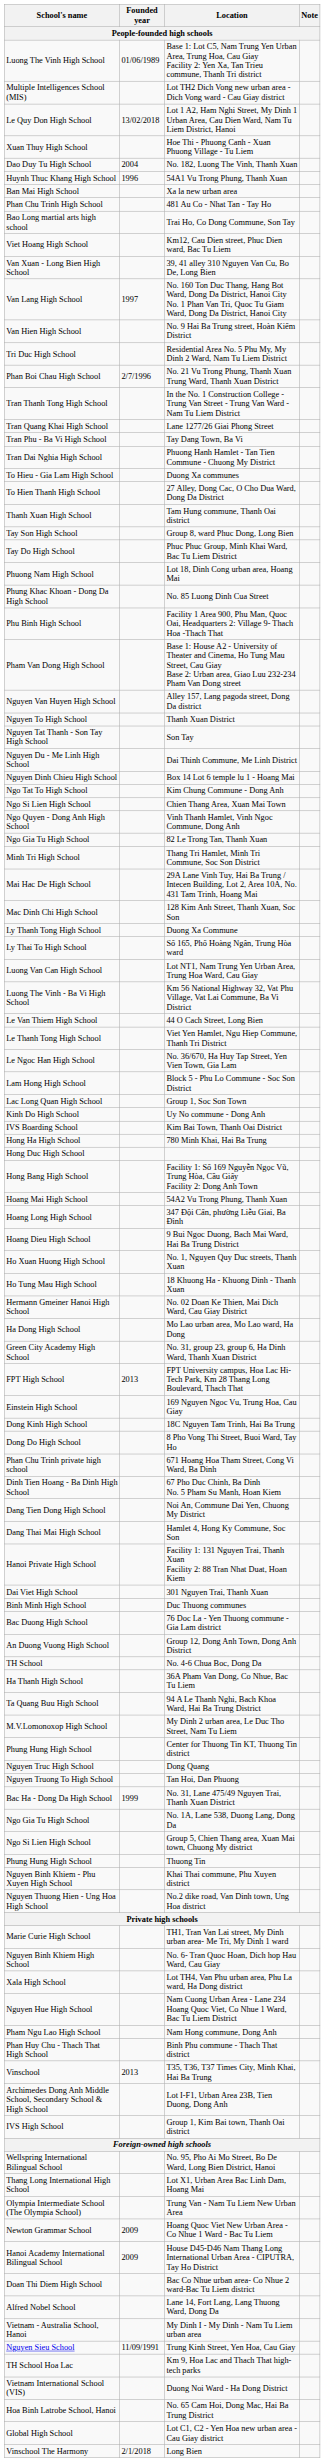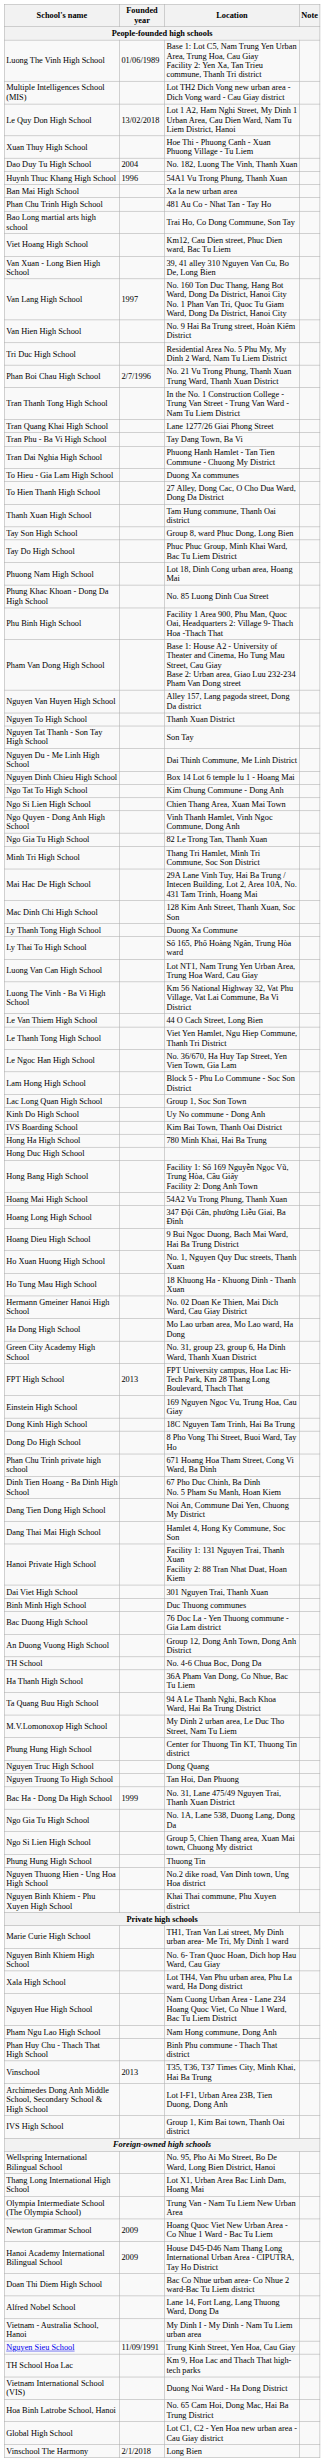rows swapped: (221, 1878) <-> (228, 1901)
